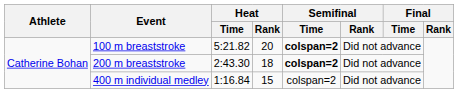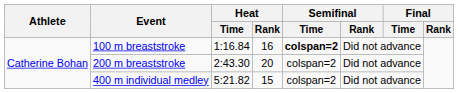(232, 46) 5:21.82 -> (232, 46) 1:16.84
(267, 46) 20 -> (267, 46) 16
(267, 64) 18 -> (267, 64) 20
(311, 64) bold -> (311, 64) normal
(232, 81) 1:16.84 -> (232, 81) 5:21.82
